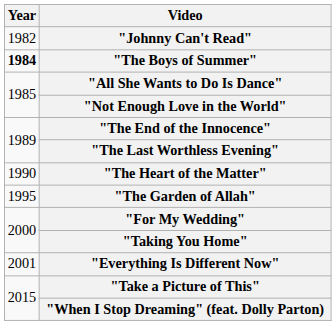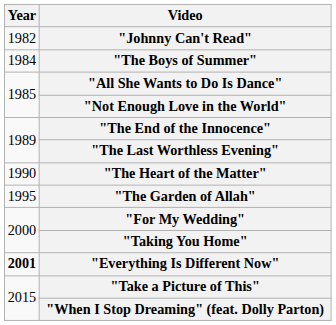(22, 60) bold -> (22, 60) normal
(22, 264) normal -> (22, 264) bold
